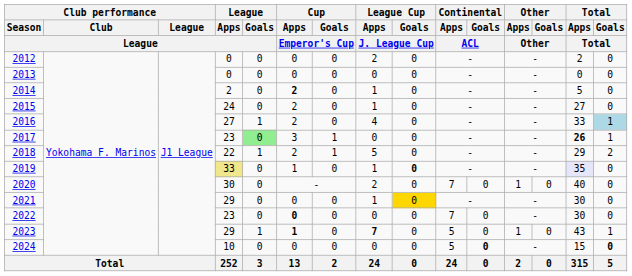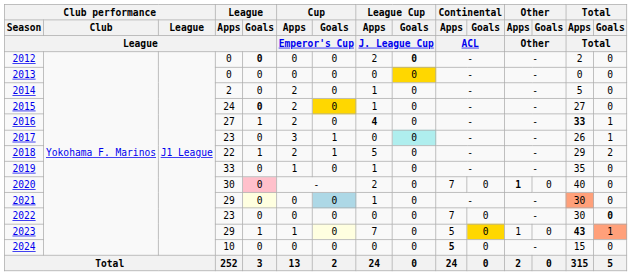(260, 59) normal -> (260, 59) bold
(414, 59) normal -> (414, 59) bold
(414, 75) no background -> (414, 75) gold background
(294, 91) bold -> (294, 91) normal
(260, 106) normal -> (260, 106) bold
(334, 106) no background -> (334, 106) gold background
(374, 122) normal -> (374, 122) bold
(580, 122) normal -> (580, 122) bold
(610, 122) lightblue background -> (610, 122) no background
(260, 138) lightgreen background -> (260, 138) no background
(414, 138) no background -> (414, 138) paleturquoise background
(580, 138) bold -> (580, 138) normal
(229, 169) khaki background -> (229, 169) no background
(414, 169) bold -> (414, 169) normal
(580, 169) lavender background -> (580, 169) no background
(260, 185) no background -> (260, 185) pink background
(518, 185) normal -> (518, 185) bold
(260, 200) no background -> (260, 200) lightyellow background
(334, 200) no background -> (334, 200) lightblue background
(414, 200) gold background -> (414, 200) no background
(580, 200) no background -> (580, 200) lightsalmon background
(294, 216) bold -> (294, 216) normal
(610, 216) normal -> (610, 216) bold
(294, 232) bold -> (294, 232) normal
(334, 232) no background -> (334, 232) lightyellow background
(374, 232) bold -> (374, 232) normal
(486, 232) no background -> (486, 232) gold background
(580, 232) normal -> (580, 232) bold
(610, 232) no background -> (610, 232) lightsalmon background
(452, 247) normal -> (452, 247) bold
(486, 247) bold -> (486, 247) normal
(610, 247) bold -> (610, 247) normal
